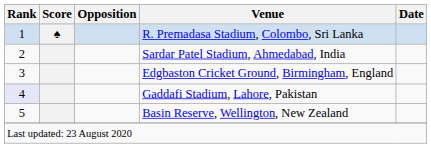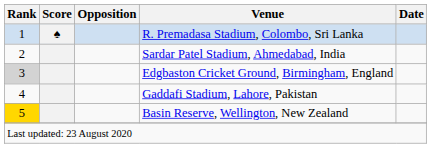(22, 73) no background -> (22, 73) lightgrey background
(22, 93) lavender background -> (22, 93) no background
(22, 113) no background -> (22, 113) gold background
